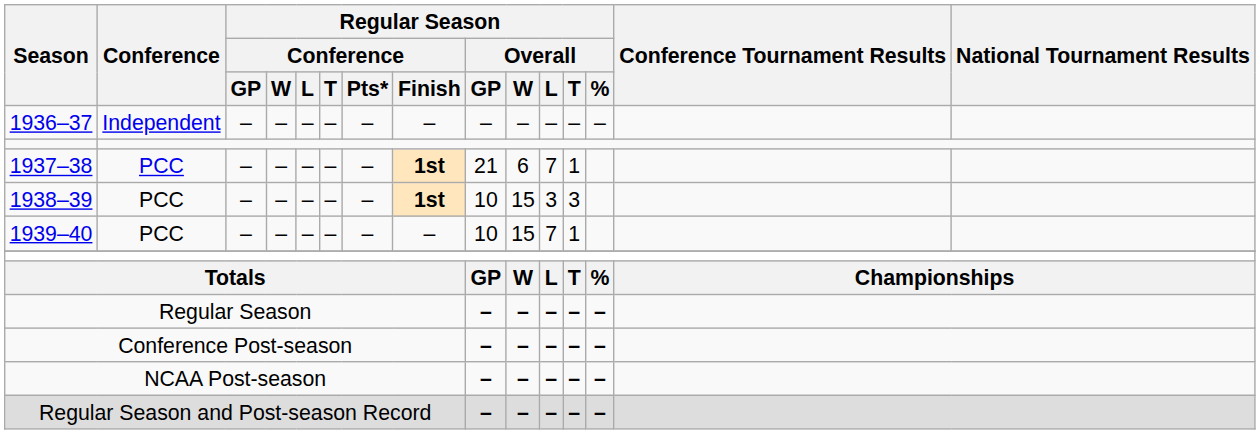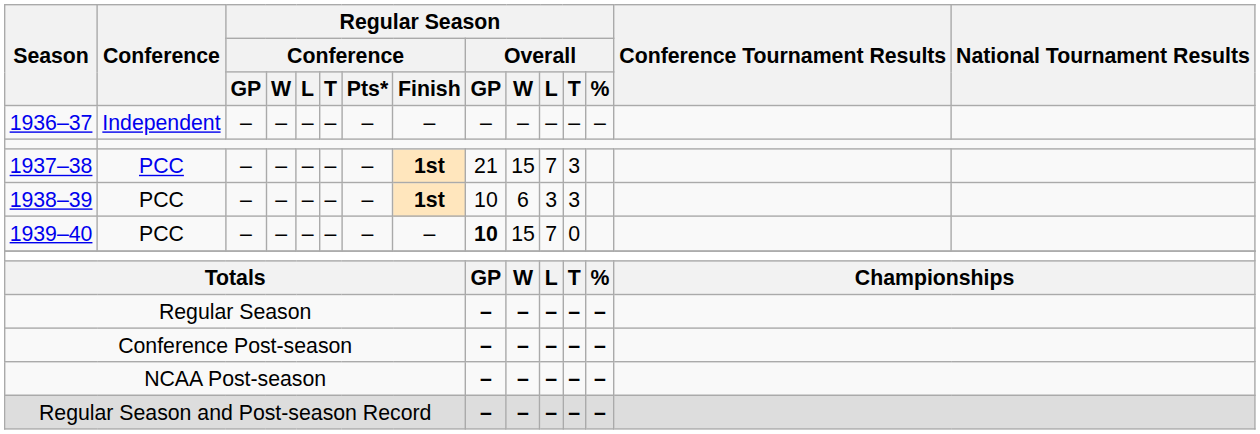(523, 166) 6 -> (523, 166) 15
(574, 166) 1 -> (574, 166) 3
(523, 200) 15 -> (523, 200) 6
(486, 234) normal -> (486, 234) bold
(574, 234) 1 -> (574, 234) 0
